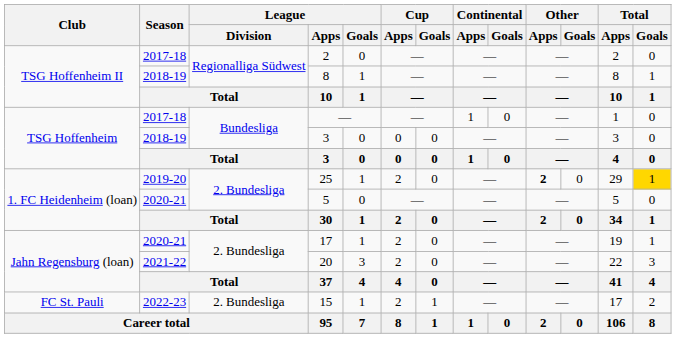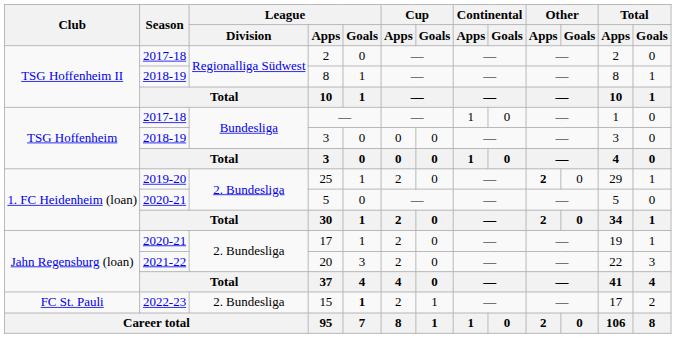(652, 179) gold background -> (652, 179) no background
(362, 302) normal -> (362, 302) bold
